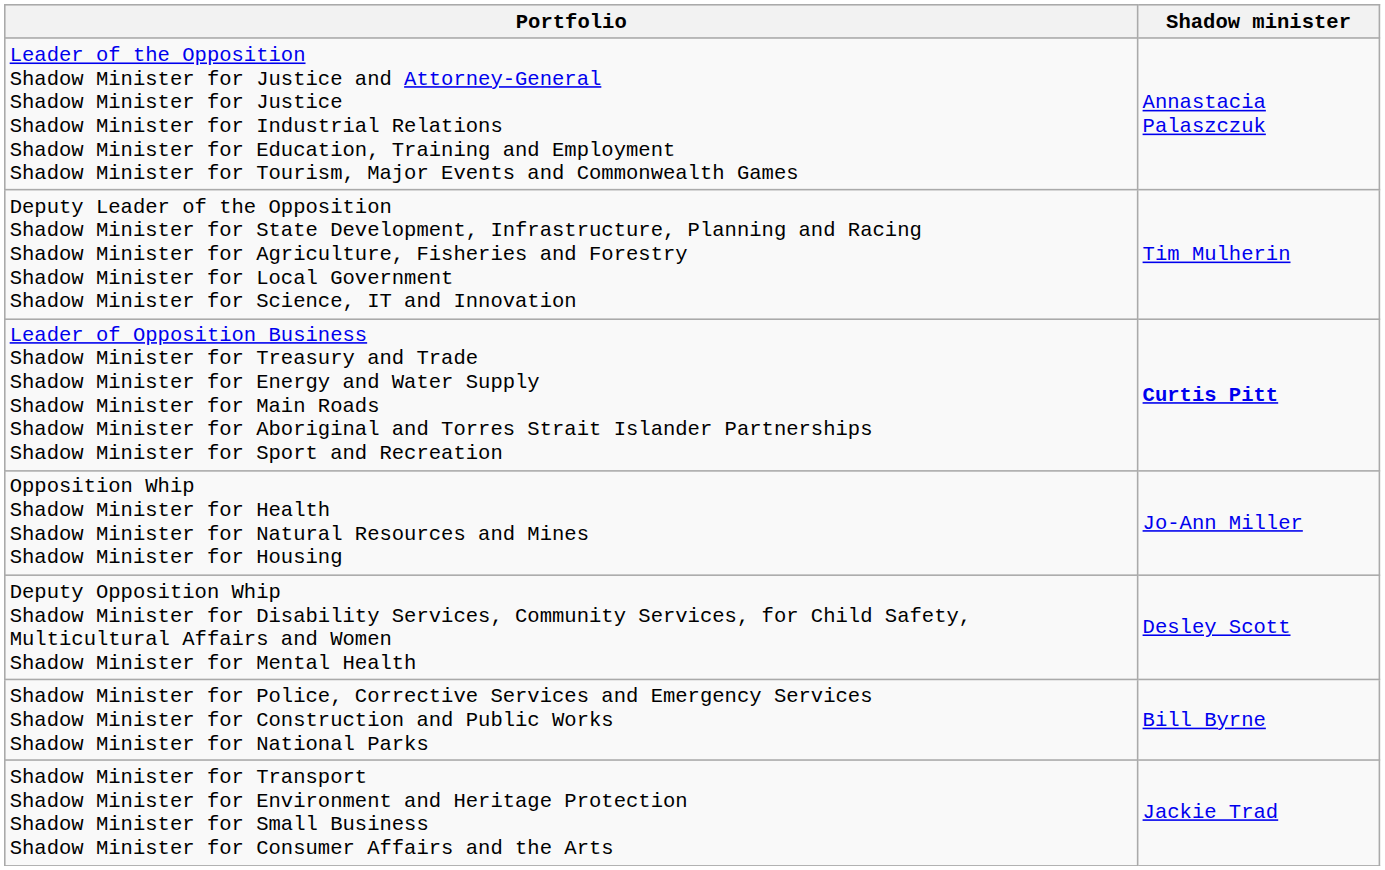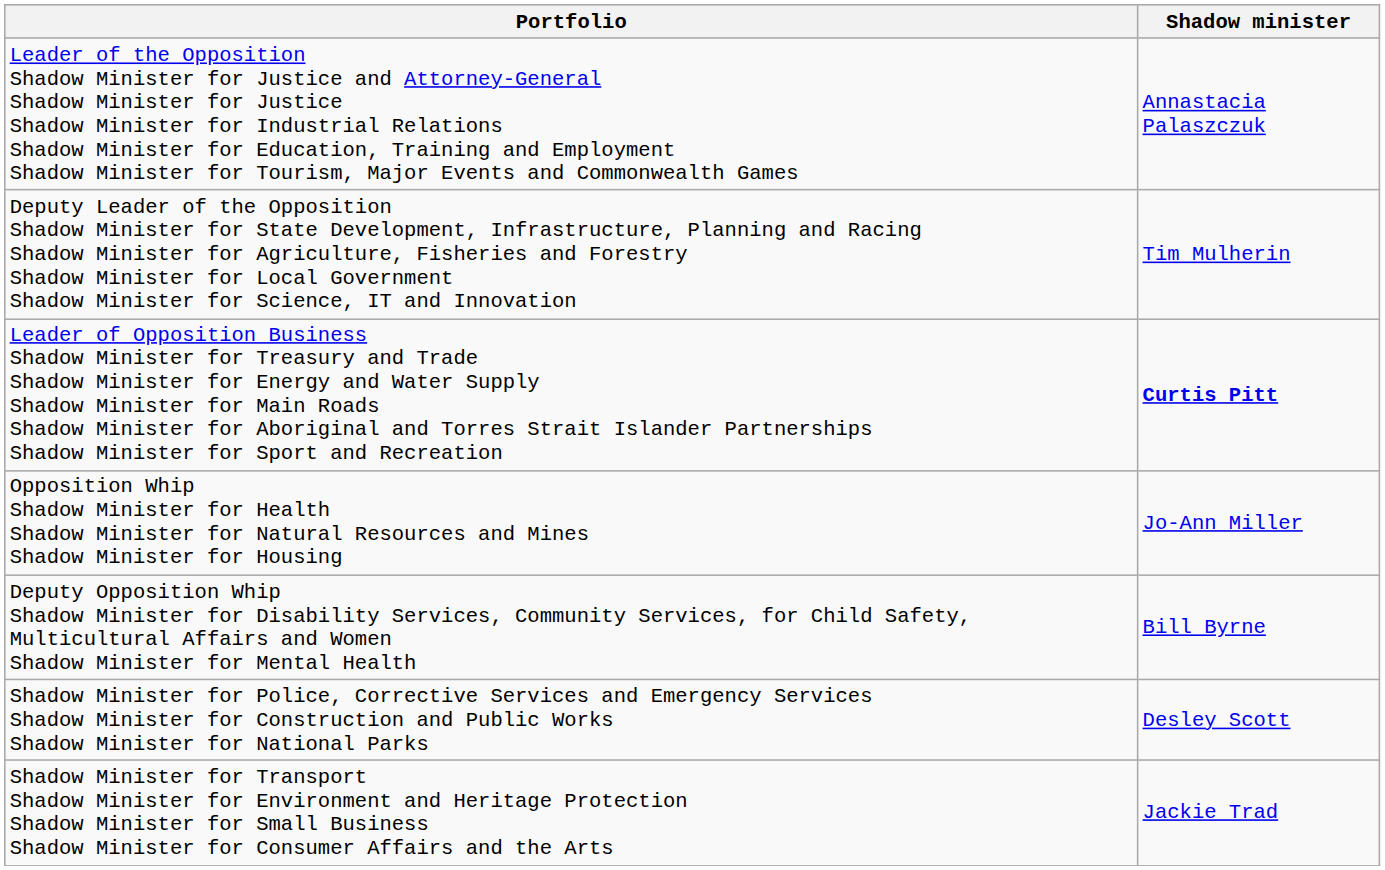(1217, 627) Desley Scott -> (1204, 627) Bill Byrne
(1204, 720) Bill Byrne -> (1217, 720) Desley Scott
